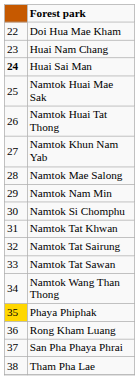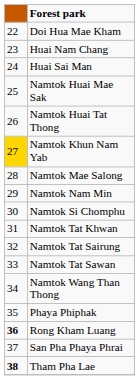(13, 66) bold -> (13, 66) normal
(13, 151) no background -> (13, 151) gold background
(13, 312) gold background -> (13, 312) no background
(13, 330) normal -> (13, 330) bold
(13, 365) normal -> (13, 365) bold
